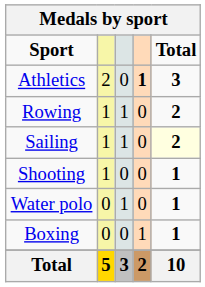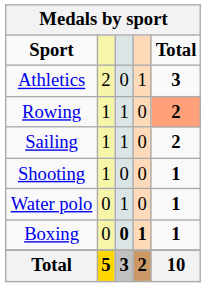(142, 80) bold -> (142, 80) normal
(176, 111) no background -> (176, 111) lightsalmon background
(176, 142) lightyellow background -> (176, 142) no background
(124, 234) normal -> (124, 234) bold
(142, 234) normal -> (142, 234) bold
